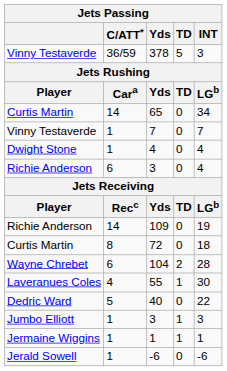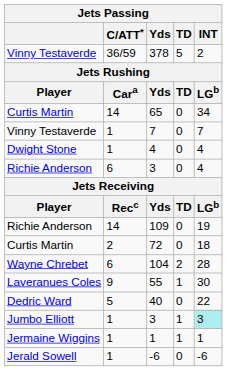(200, 53) 3 -> (200, 53) 2
(110, 245) 8 -> (110, 245) 2
(110, 282) 4 -> (110, 282) 9
(200, 319) no background -> (200, 319) paleturquoise background
